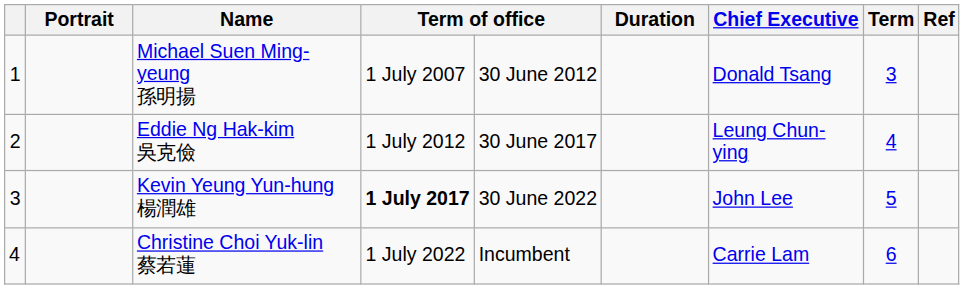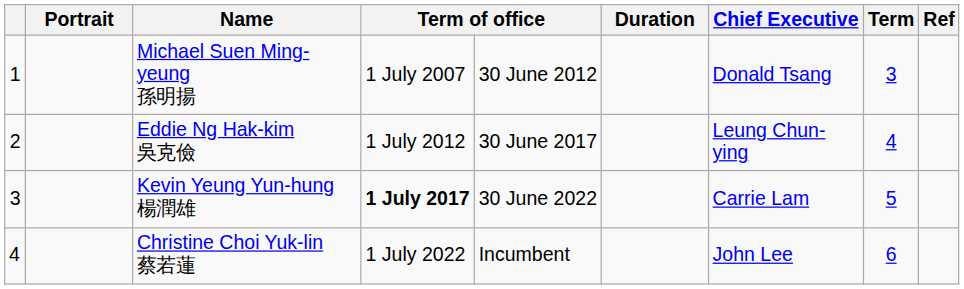(753, 198) John Lee -> (761, 198) Carrie Lam
(761, 255) Carrie Lam -> (753, 255) John Lee
